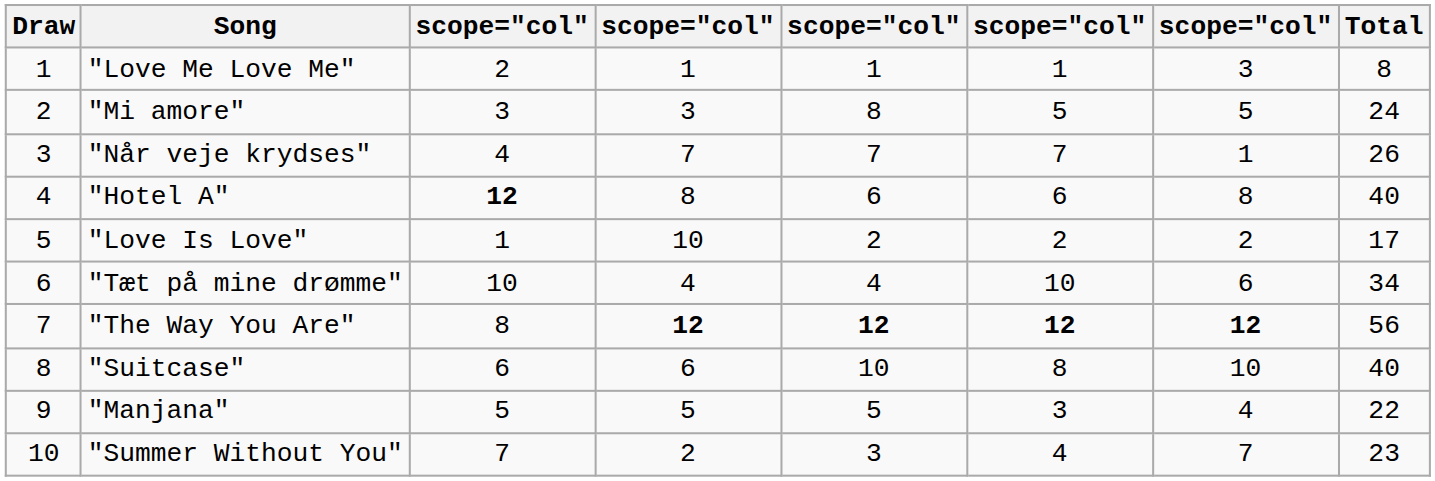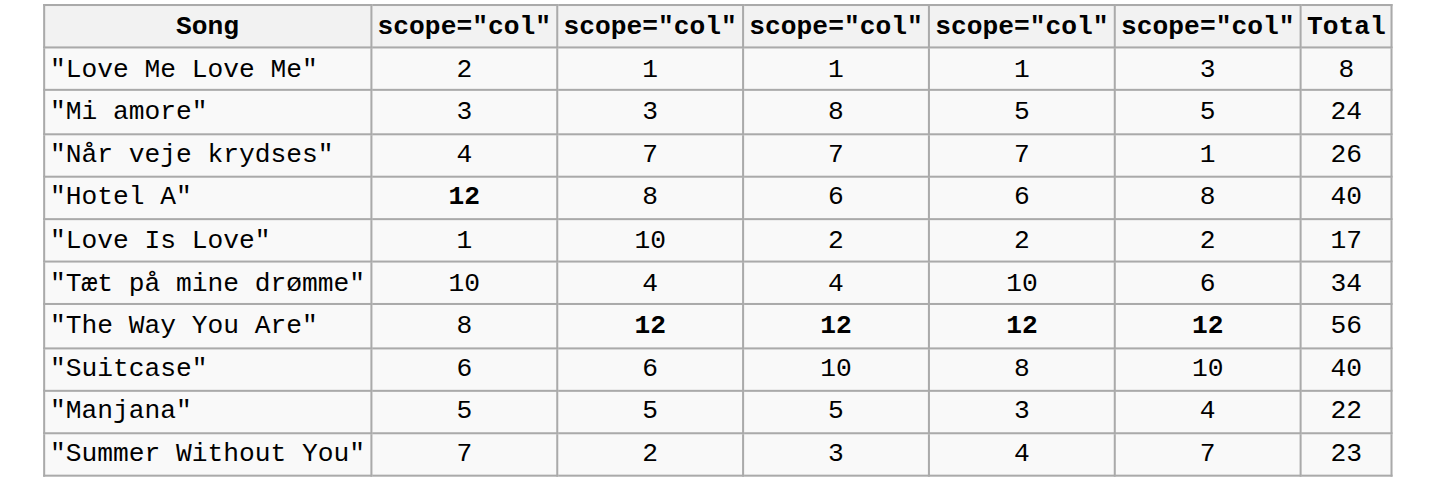- column: (44, 26)
